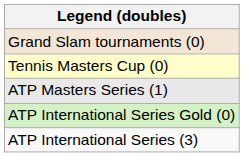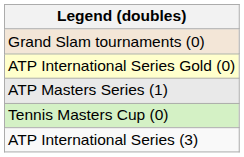(88, 66) Tennis Masters Cup (0) -> (122, 66) ATP International Series Gold (0)
(122, 115) ATP International Series Gold (0) -> (88, 115) Tennis Masters Cup (0)
